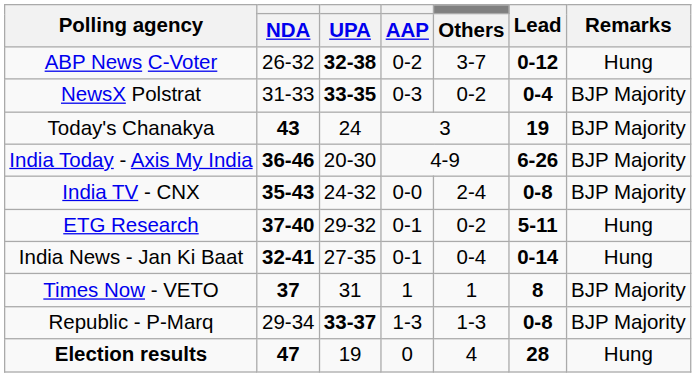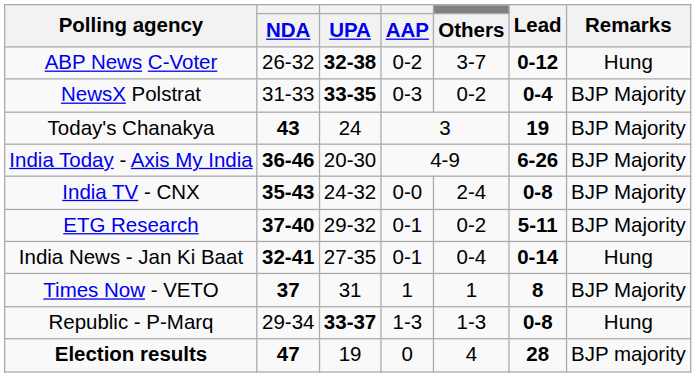(628, 225) Hung -> (628, 225) BJP Majority
(628, 322) BJP Majority -> (628, 322) Hung
(628, 354) Hung -> (628, 354) BJP majority
